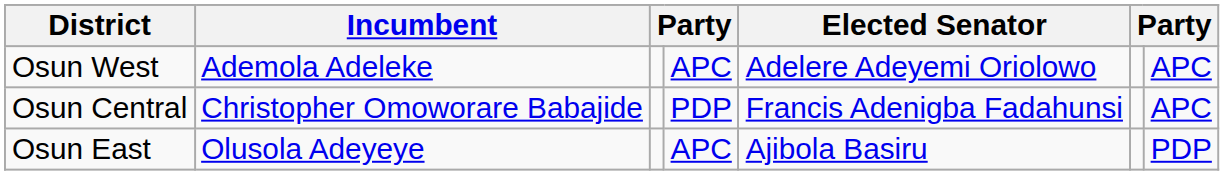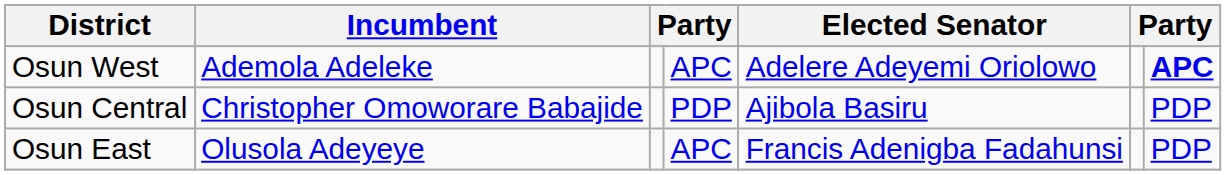(1181, 66) normal -> (1182, 66) bold
(934, 107) Francis Adenigba Fadahunsi -> (837, 107) Ajibola Basiru
(1181, 107) APC -> (1181, 107) PDP
(837, 149) Ajibola Basiru -> (934, 149) Francis Adenigba Fadahunsi
